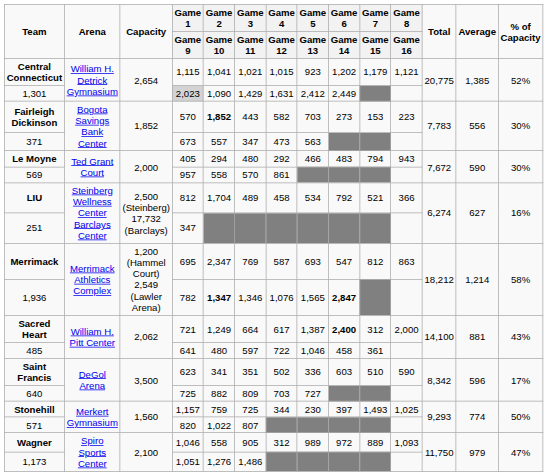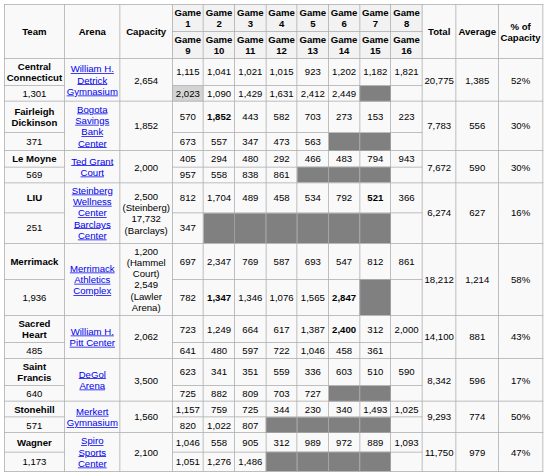(375, 72) 1,179 -> (375, 72) 1,182
(407, 72) 1,121 -> (407, 72) 1,821
(250, 175) 570 -> (250, 175) 838
(375, 198) normal -> (375, 198) bold
(188, 261) 695 -> (188, 261) 697
(407, 261) 863 -> (407, 261) 861
(188, 329) 721 -> (188, 329) 723
(282, 372) 502 -> (282, 372) 559
(344, 409) 397 -> (344, 409) 340
